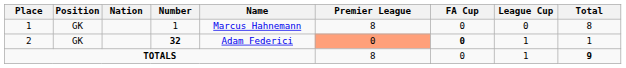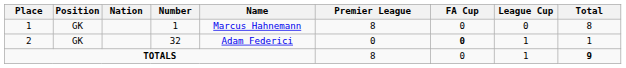(175, 42) bold -> (175, 42) normal
(373, 42) lightsalmon background -> (373, 42) no background
